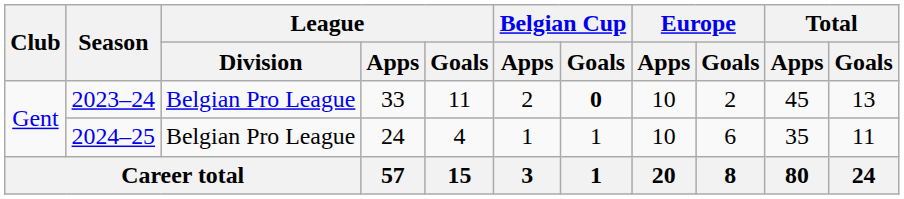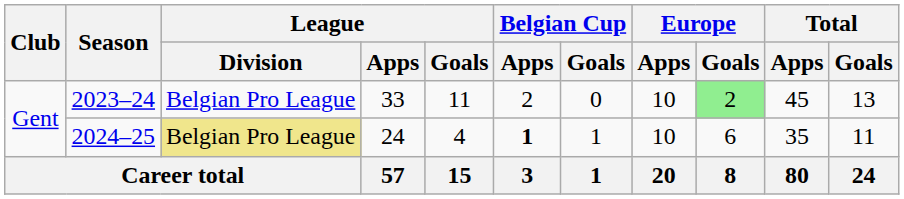(596, 99) bold -> (596, 99) normal
(730, 99) no background -> (730, 99) lightgreen background
(261, 136) no background -> (261, 136) khaki background
(527, 136) normal -> (527, 136) bold
